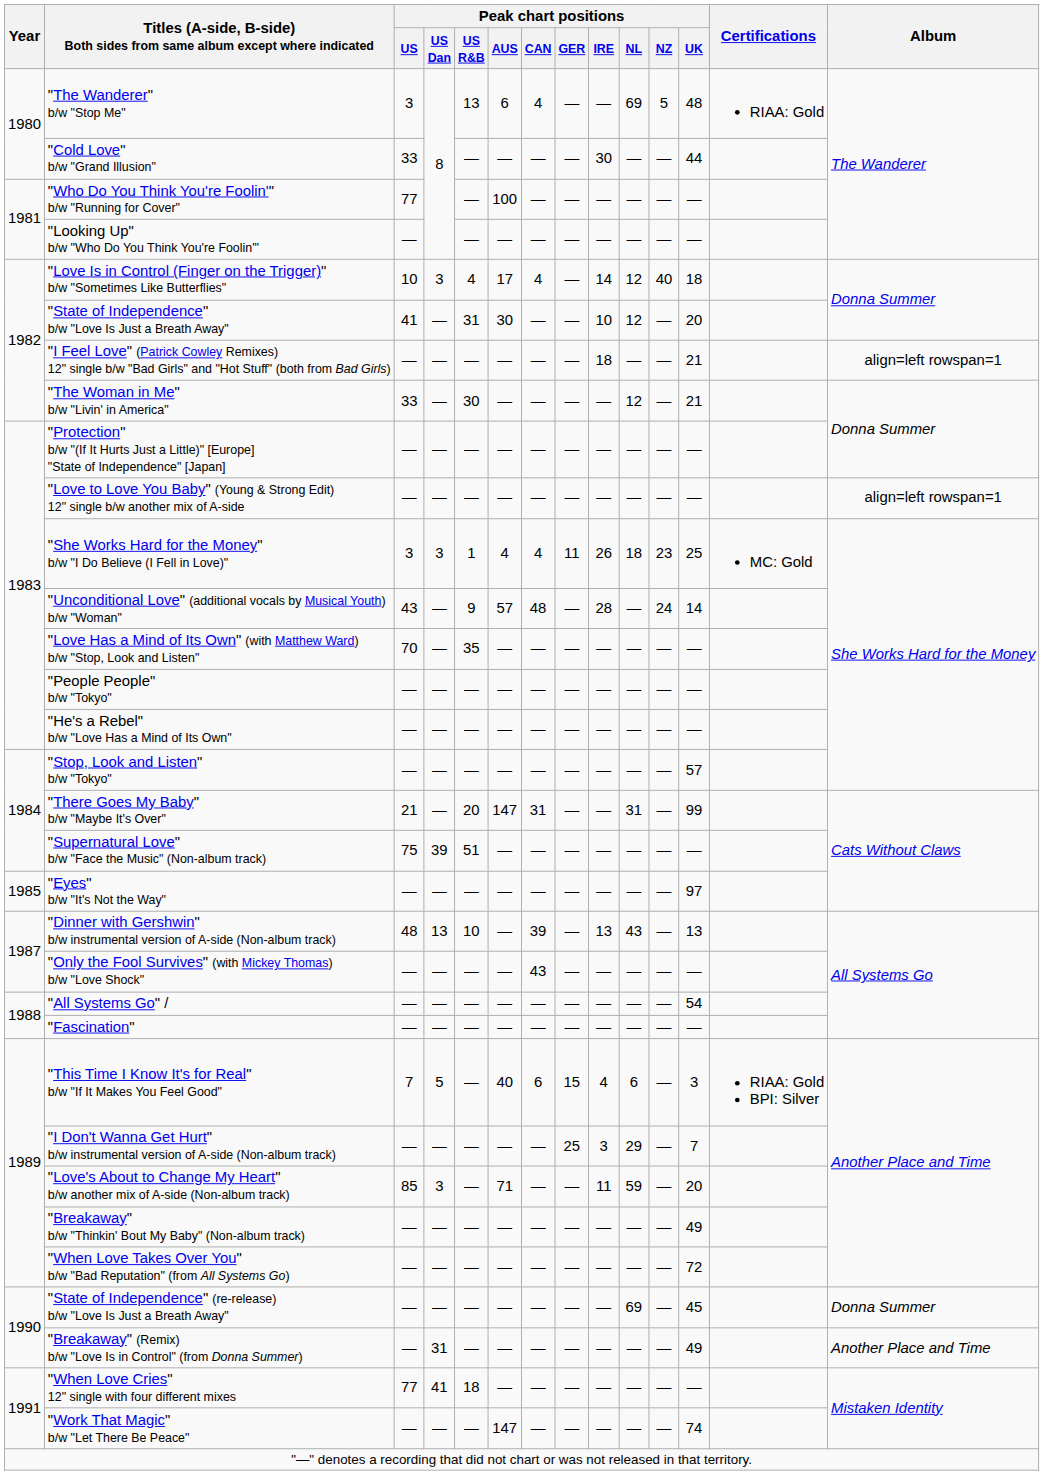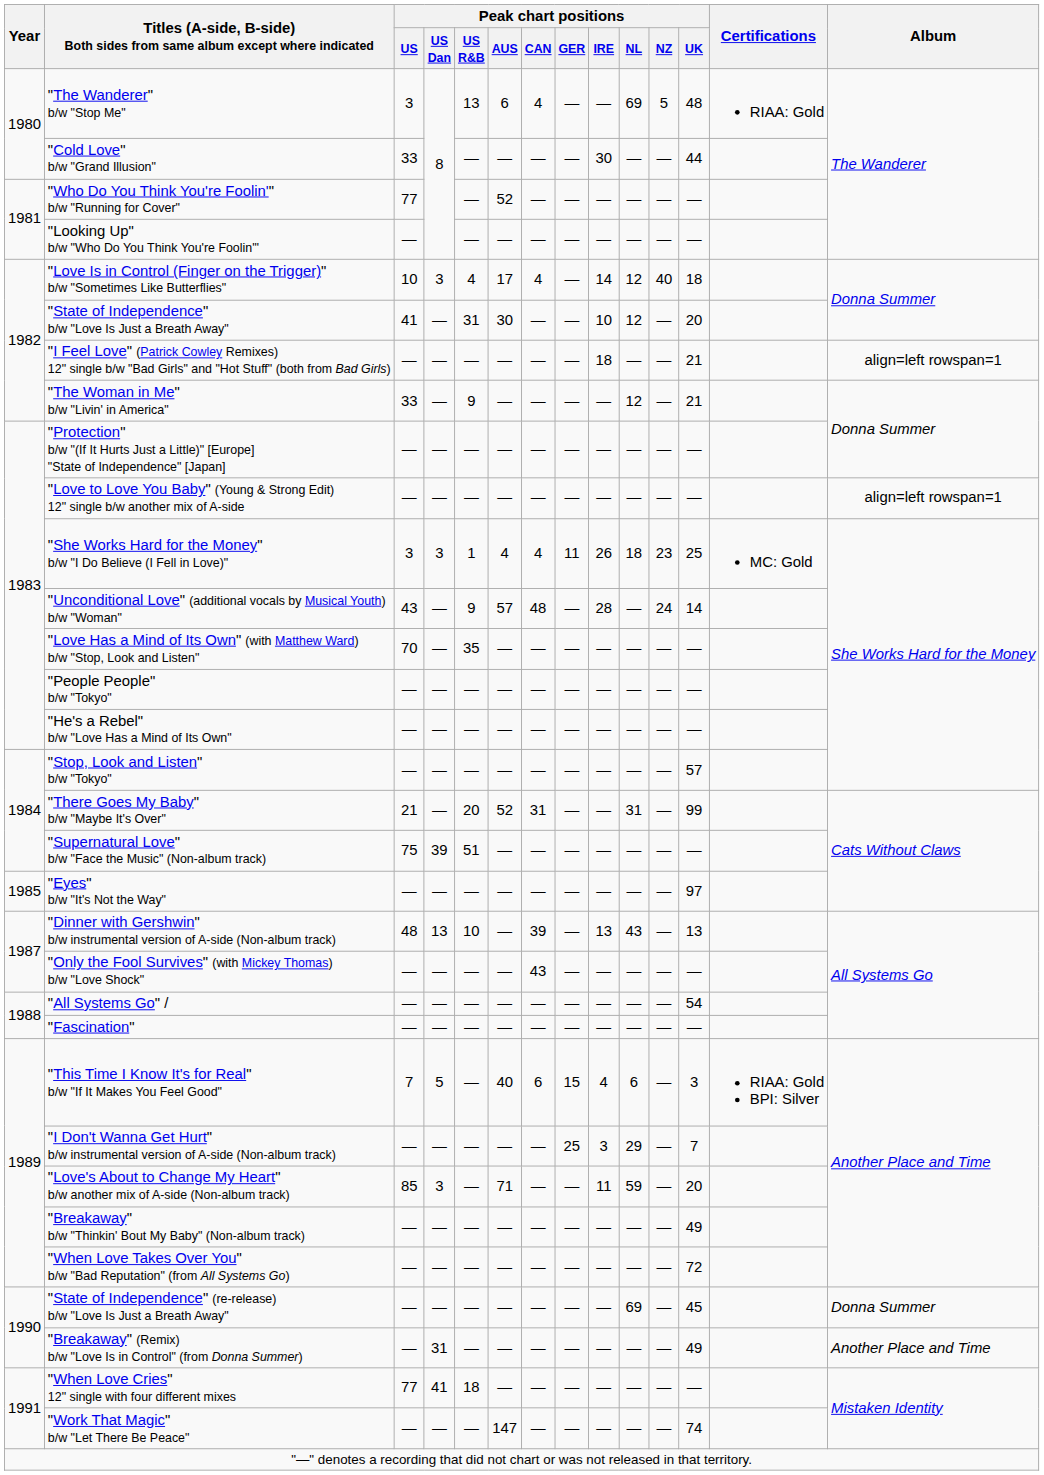(505, 199) 100 -> (505, 199) 52
(471, 400) 30 -> (471, 400) 9
(505, 810) 147 -> (505, 810) 52
